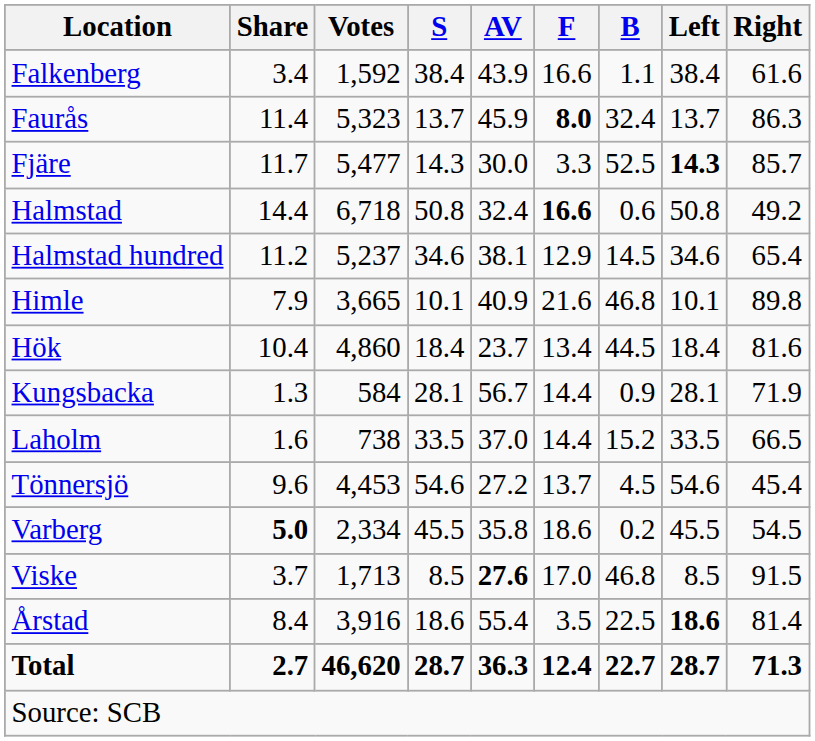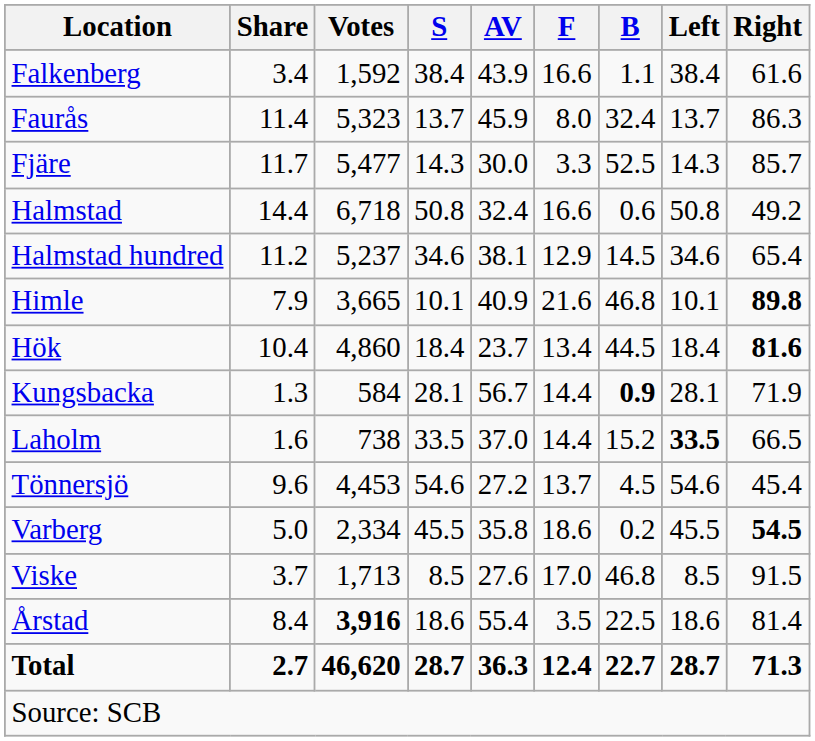(574, 118) bold -> (574, 118) normal
(695, 164) bold -> (695, 164) normal
(567, 210) bold -> (567, 210) normal
(777, 301) normal -> (777, 301) bold
(777, 347) normal -> (777, 347) bold
(637, 392) normal -> (637, 392) bold
(695, 438) normal -> (695, 438) bold
(290, 529) bold -> (290, 529) normal
(777, 529) normal -> (777, 529) bold
(503, 575) bold -> (503, 575) normal
(368, 621) normal -> (368, 621) bold
(695, 621) bold -> (695, 621) normal
